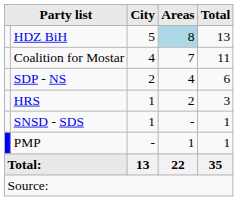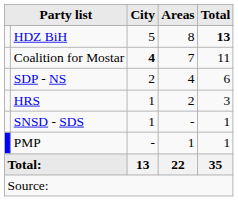(191, 36) lightblue background -> (191, 36) no background
(223, 36) normal -> (223, 36) bold
(152, 57) normal -> (152, 57) bold
